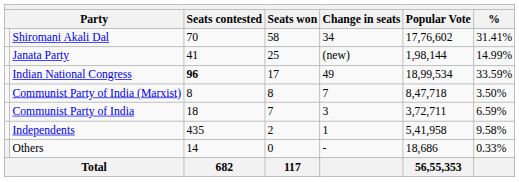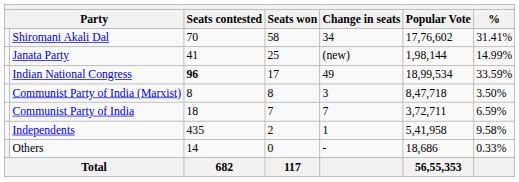(325, 93) 7 -> (325, 93) 3
(325, 111) 3 -> (325, 111) 7
